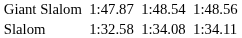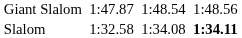(215, 29) normal -> (215, 29) bold
